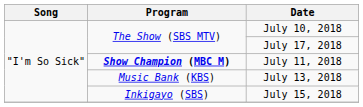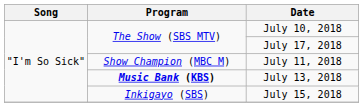(167, 61) bold -> (167, 61) normal
(167, 78) normal -> (167, 78) bold
